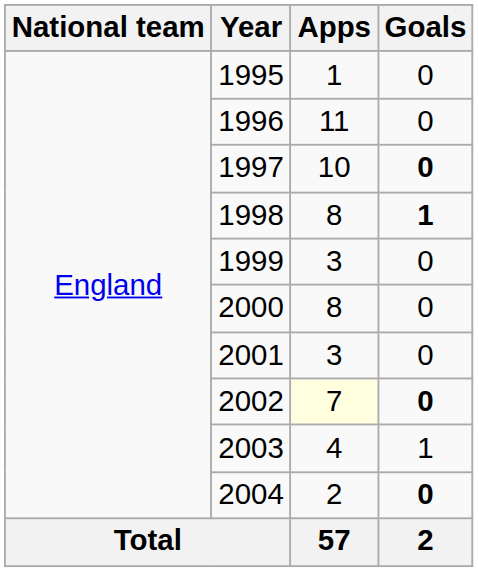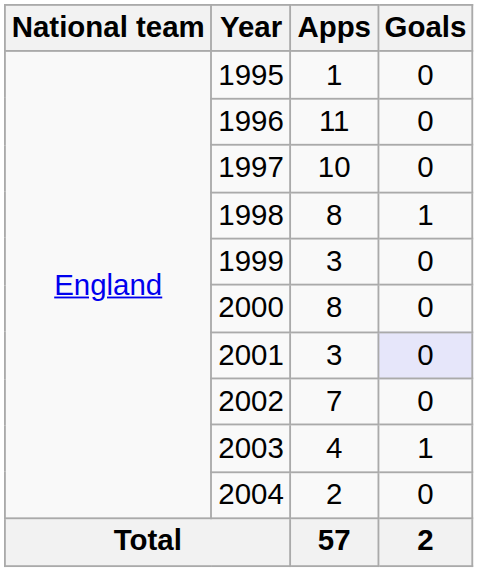(425, 167) bold -> (425, 167) normal
(425, 214) bold -> (425, 214) normal
(425, 354) no background -> (425, 354) lavender background
(334, 401) lightyellow background -> (334, 401) no background
(425, 401) bold -> (425, 401) normal
(425, 494) bold -> (425, 494) normal
